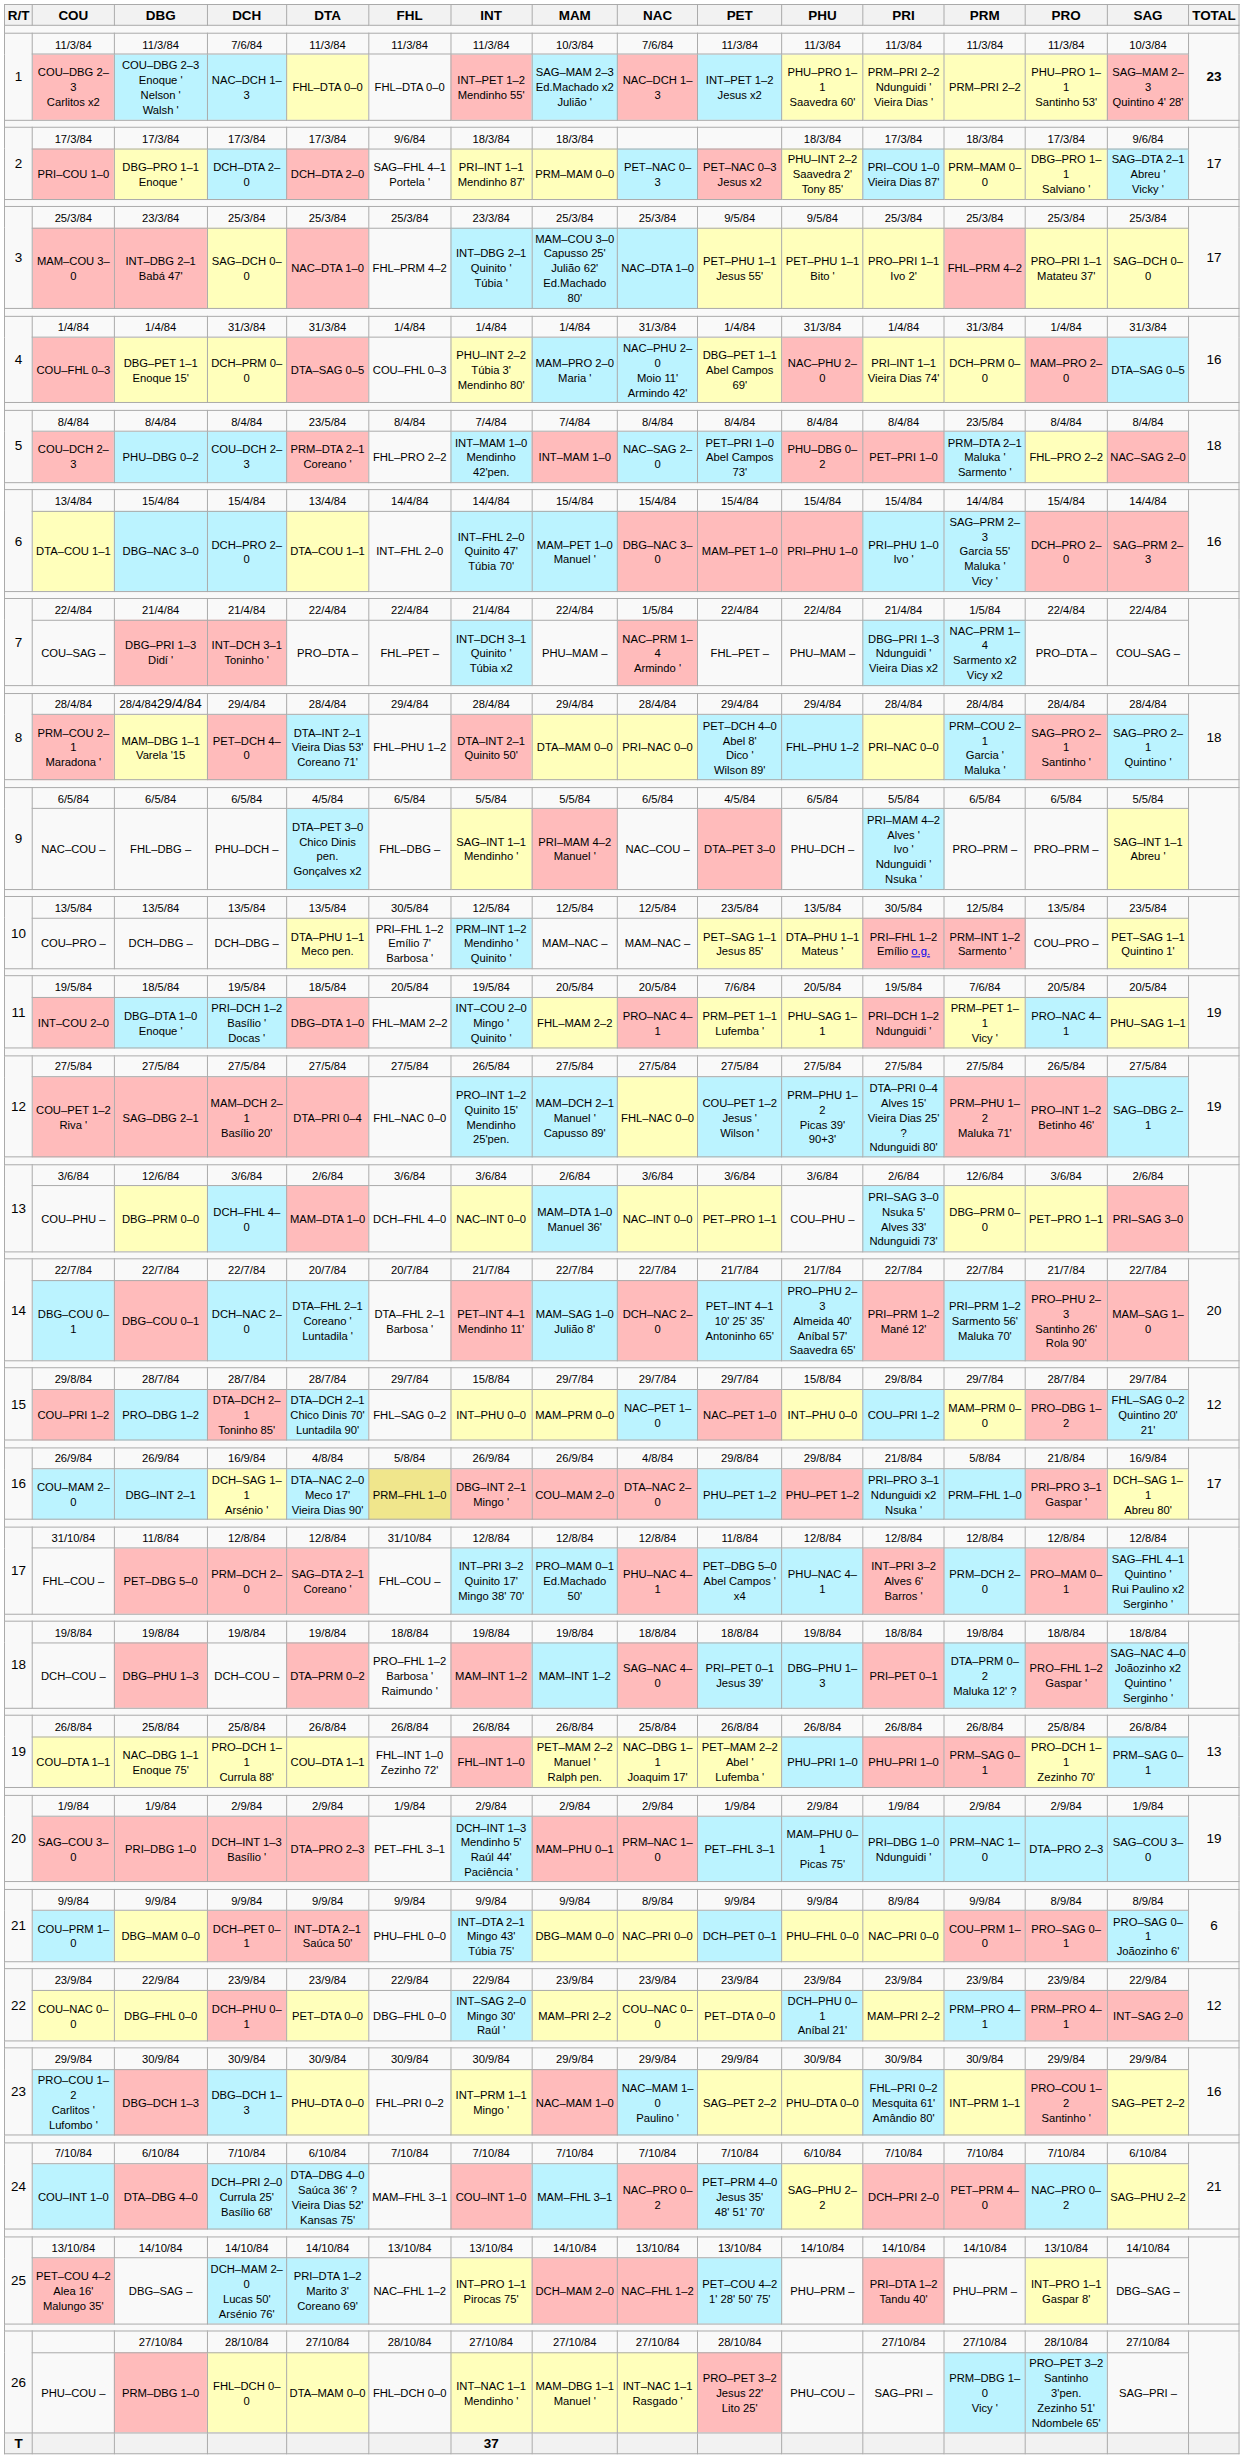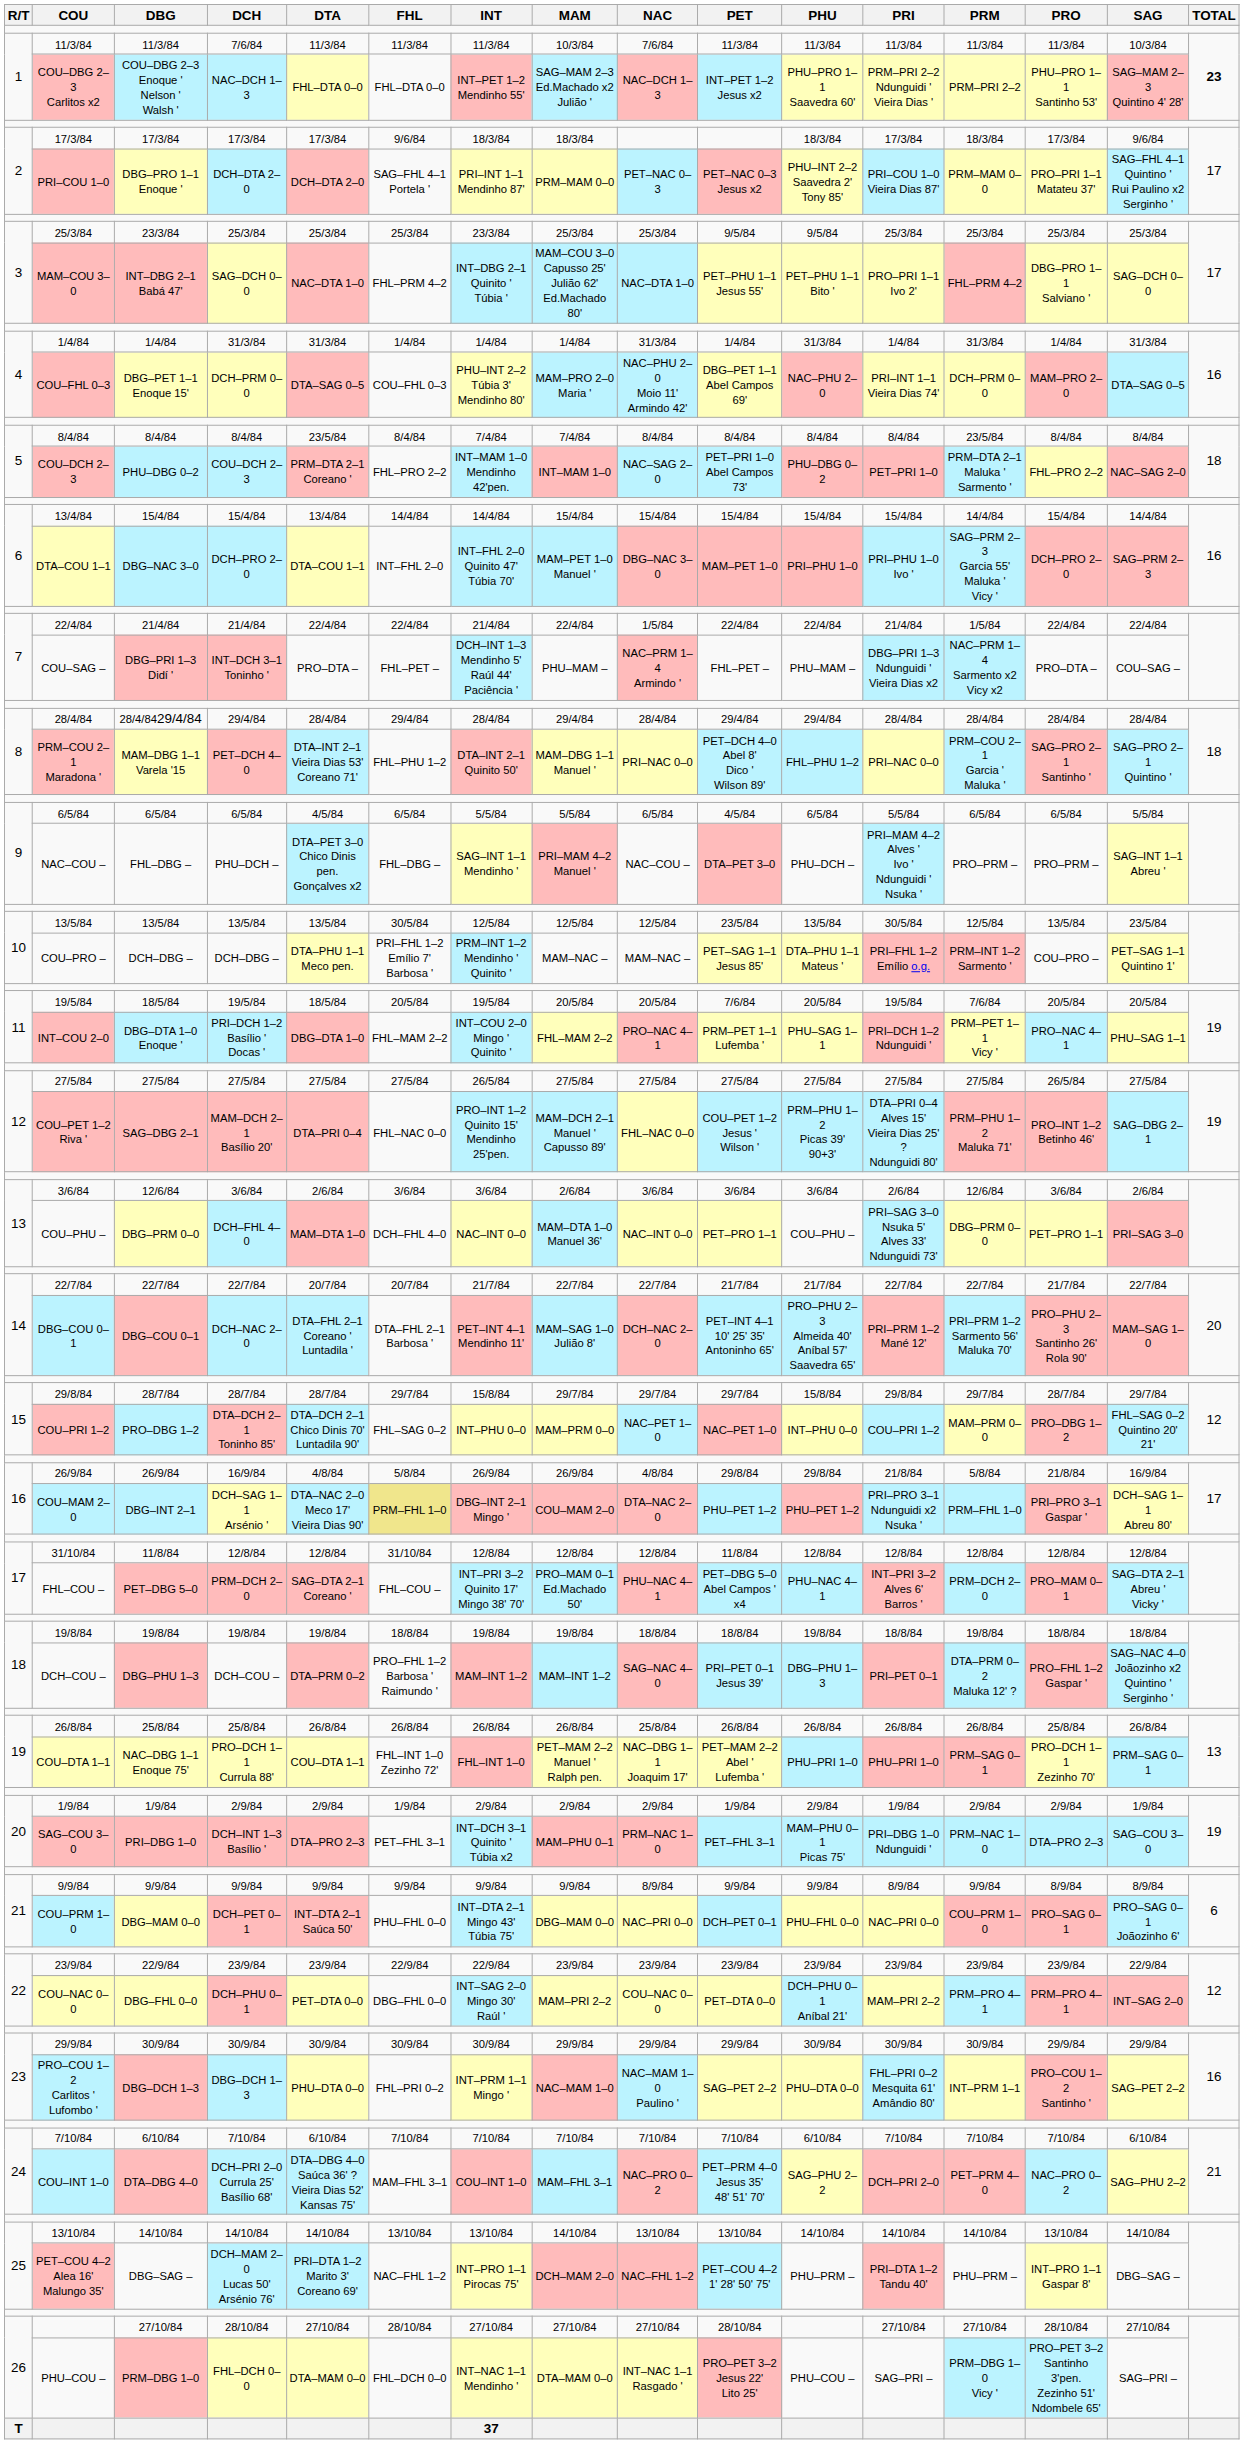(1066, 174) DBG–PRO 1–1 Salviano ' -> (1066, 182) PRO–PRI 1–1 Matateu 37'
(1148, 174) SAG–DTA 2–1 Abreu ' Vicky ' -> (1148, 182) SAG–FHL 4–1 Quintino ' Rui Paulino x2 Serginho '
(1066, 269) PRO–PRI 1–1 Matateu 37' -> (1066, 284) DBG–PRO 1–1 Salviano '
(491, 653) INT–DCH 3–1 Quinito ' Túbia x2 -> (491, 668) DCH–INT 1–3 Mendinho 5' Raúl 44' Paciência '
(575, 748) DTA–MAM 0–0 -> (575, 763) MAM–DBG 1–1 Manuel '
(1148, 1582) SAG–FHL 4–1 Quintino ' Rui Paulino x2 Serginho ' -> (1148, 1589) SAG–DTA 2–1 Abreu ' Vicky '
(491, 1850) DCH–INT 1–3 Mendinho 5' Raúl 44' Paciência ' -> (491, 1842) INT–DCH 3–1 Quinito ' Túbia x2
(575, 2393) MAM–DBG 1–1 Manuel ' -> (575, 2378) DTA–MAM 0–0
